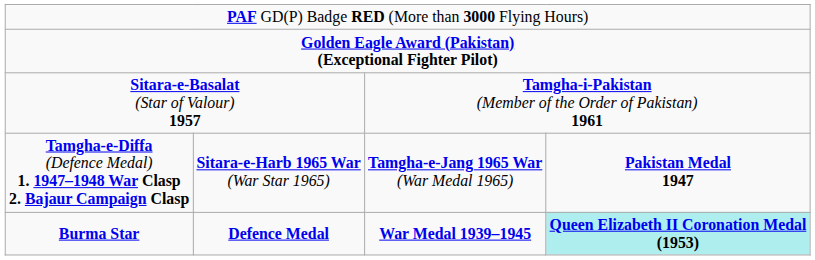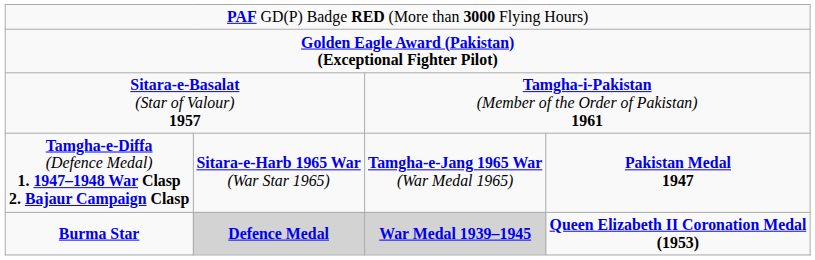(279, 233) no background -> (279, 233) lightgrey background
(455, 233) no background -> (455, 233) lightgrey background
(678, 233) paleturquoise background -> (678, 233) no background
